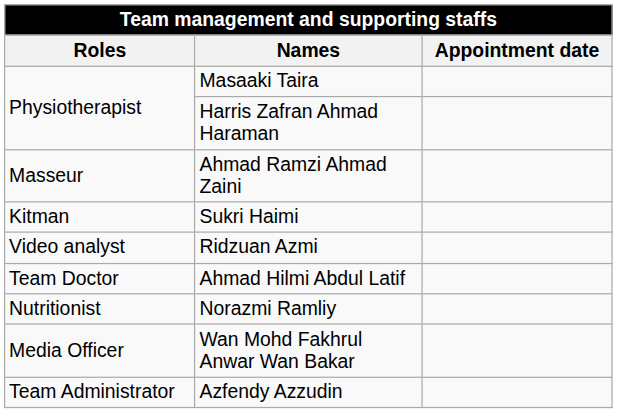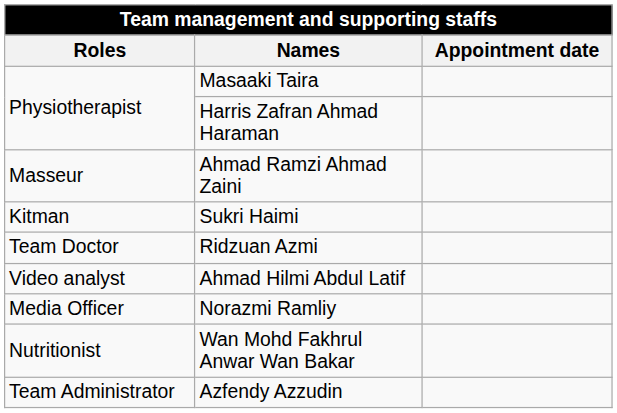(67, 247) Video analyst -> (64, 247) Team Doctor
(64, 278) Team Doctor -> (67, 278) Video analyst
(55, 309) Nutritionist -> (66, 309) Media Officer
(66, 350) Media Officer -> (55, 350) Nutritionist
